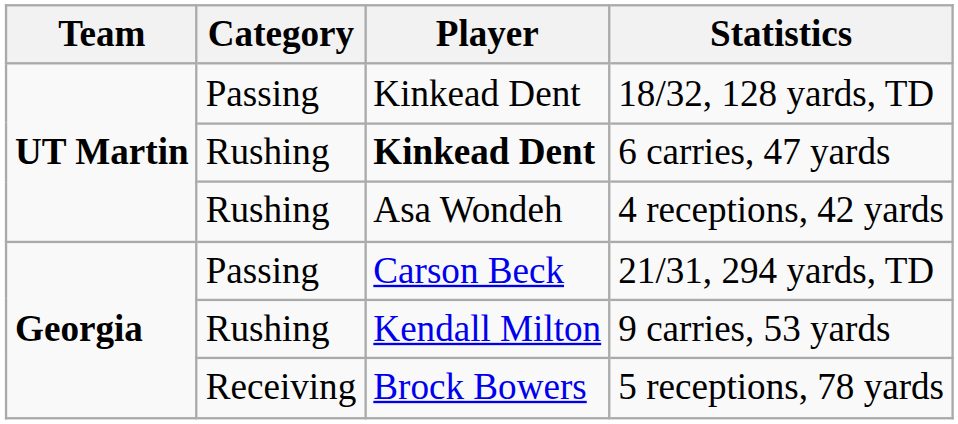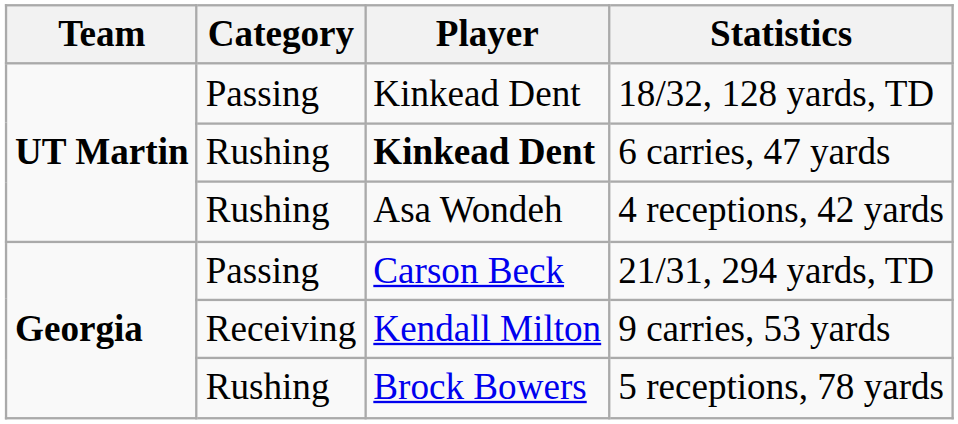(268, 328) Rushing -> (281, 328) Receiving
(281, 387) Receiving -> (268, 387) Rushing
